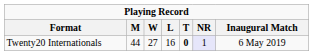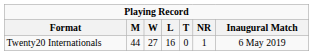(186, 43) bold -> (186, 43) normal
(204, 43) lavender background -> (204, 43) no background
